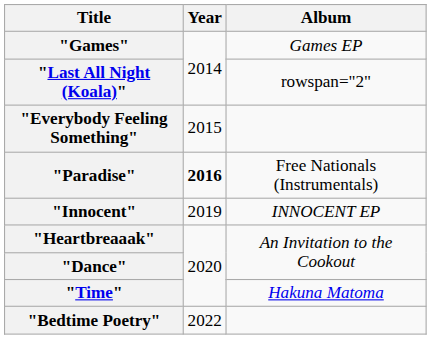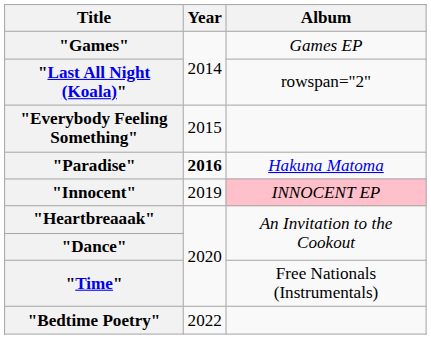(326, 174) Free Nationals (Instrumentals) -> (326, 165) Hakuna Matoma
(326, 211) no background -> (326, 192) pink background
(326, 293) Hakuna Matoma -> (326, 283) Free Nationals (Instrumentals)
